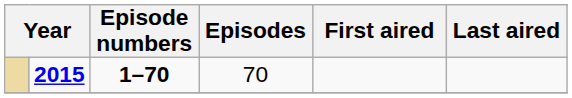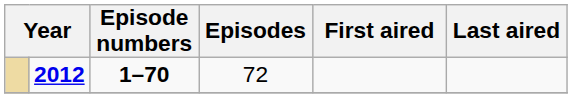(59, 75) 2015 -> (59, 75) 2012
(256, 75) 70 -> (256, 75) 72
